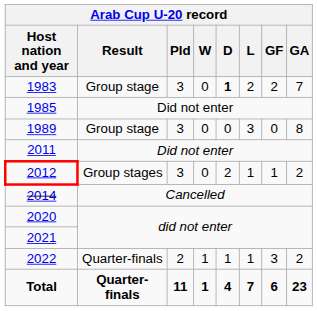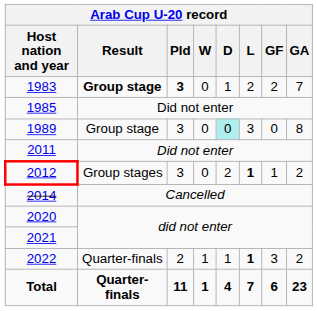(122, 87) normal -> (122, 87) bold
(180, 87) normal -> (180, 87) bold
(228, 87) bold -> (228, 87) normal
(228, 129) no background -> (228, 129) paleturquoise background
(250, 172) normal -> (250, 172) bold
(250, 258) normal -> (250, 258) bold
